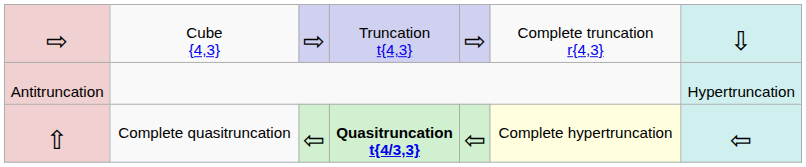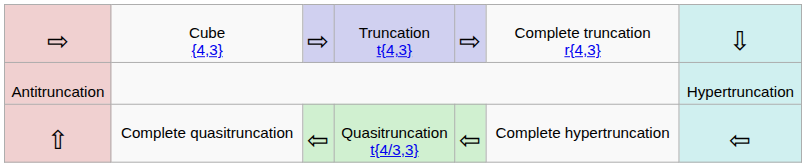(395, 141) bold -> (394, 141) normal
(586, 133) lightyellow background -> (583, 133) no background
